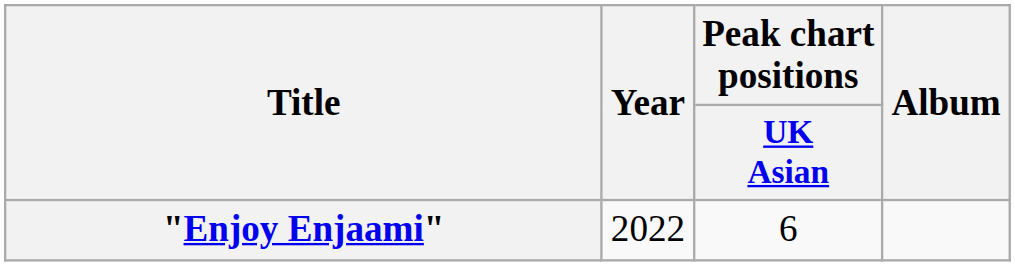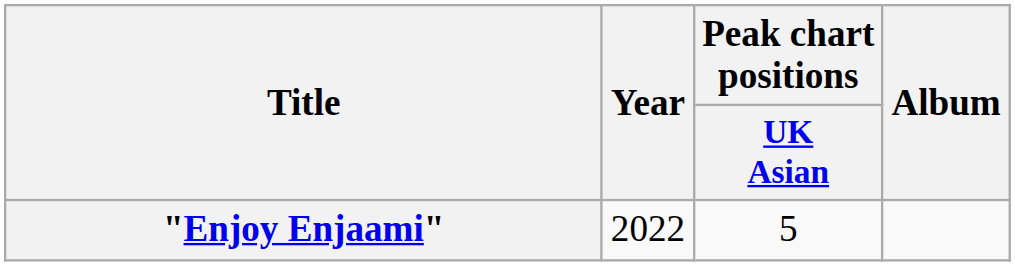(788, 229) 6 -> (788, 229) 5
